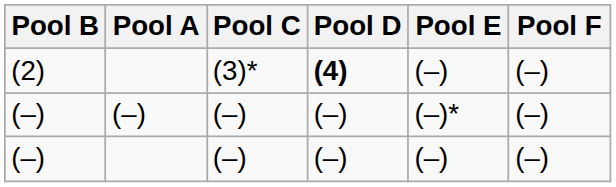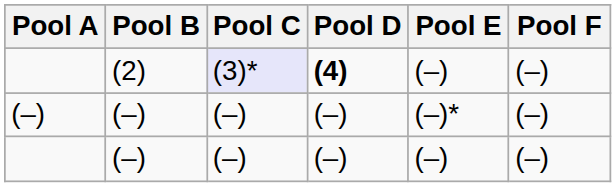columns swapped: (156, 26) <-> (55, 26)
(235, 70) no background -> (235, 70) lavender background
